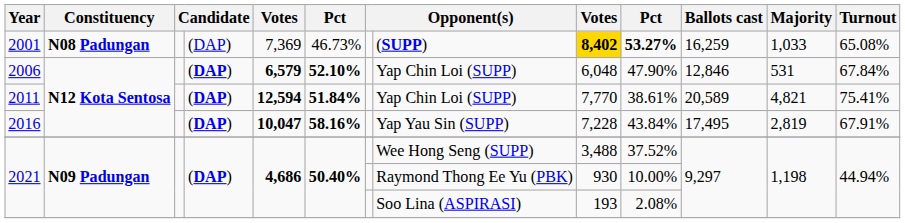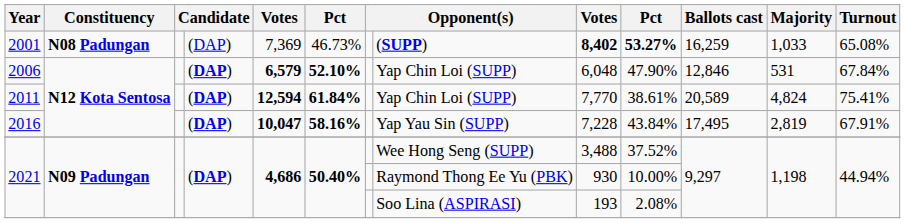(599, 44) gold background -> (599, 44) no background
(335, 97) 51.84% -> (335, 97) 61.84%
(789, 97) 4,821 -> (789, 97) 4,824
